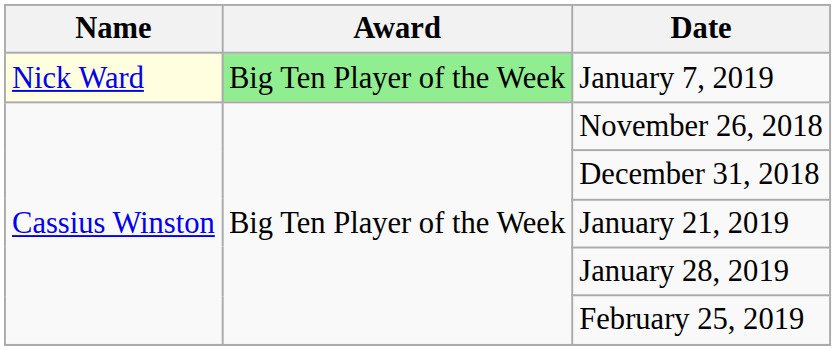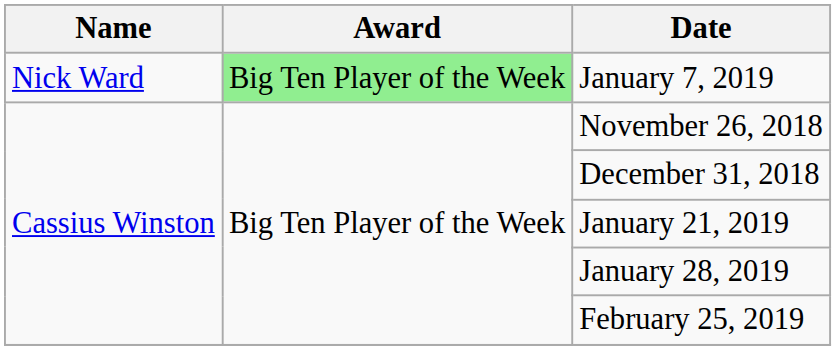(78, 77) lightyellow background -> (78, 77) no background
